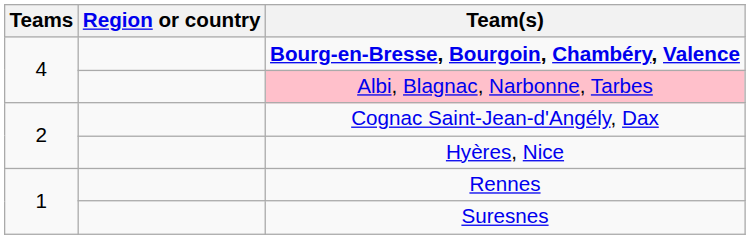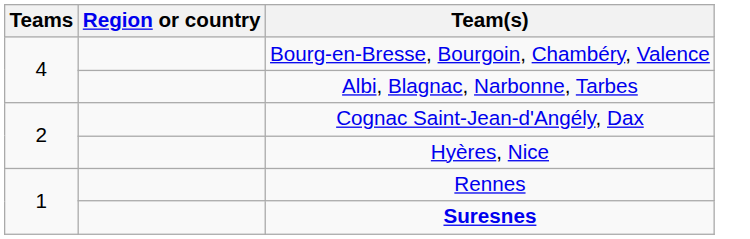(505, 53) bold -> (490, 53) normal
(505, 86) pink background -> (490, 86) no background
(505, 217) normal -> (490, 217) bold
